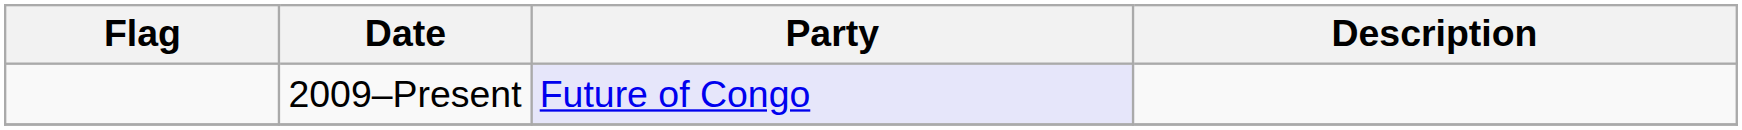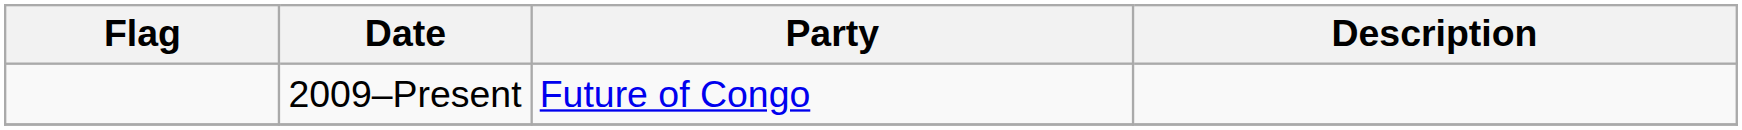(675, 93) lavender background -> (675, 93) no background
